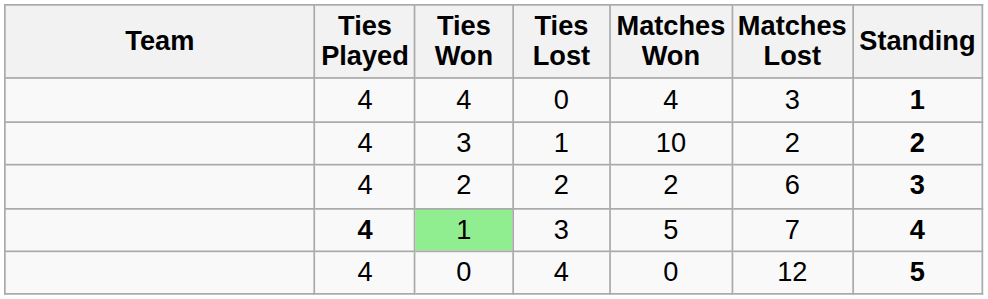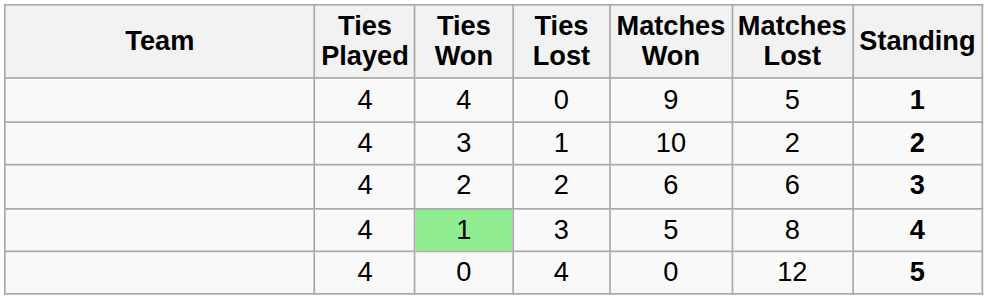(671, 99) 4 -> (671, 99) 9
(792, 99) 3 -> (792, 99) 5
(671, 186) 2 -> (671, 186) 6
(365, 229) bold -> (365, 229) normal
(792, 229) 7 -> (792, 229) 8
